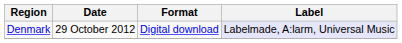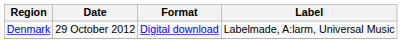(309, 30) lavender background -> (309, 30) no background
